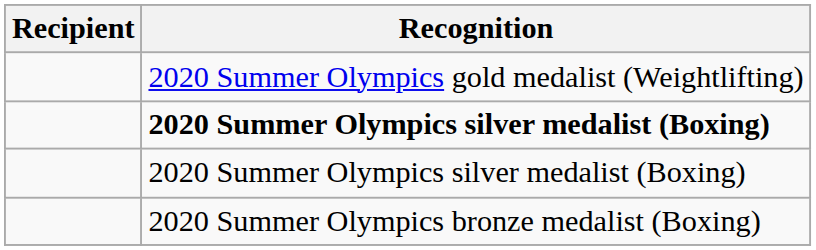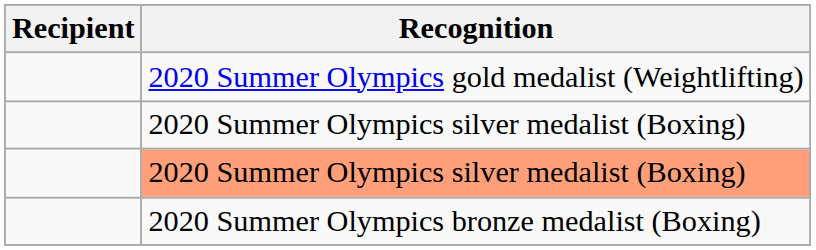(459, 124) bold -> (447, 124) normal
(447, 172) no background -> (447, 172) lightsalmon background
